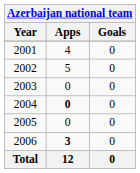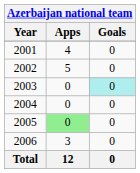(112, 86) no background -> (112, 86) paleturquoise background
(68, 104) bold -> (68, 104) normal
(68, 123) no background -> (68, 123) lightgreen background
(68, 141) bold -> (68, 141) normal
